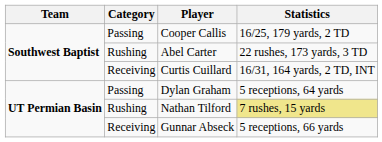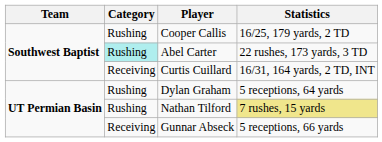(125, 33) Passing -> (127, 33) Rushing
(127, 52) no background -> (127, 52) paleturquoise background
(125, 89) Passing -> (127, 89) Rushing
